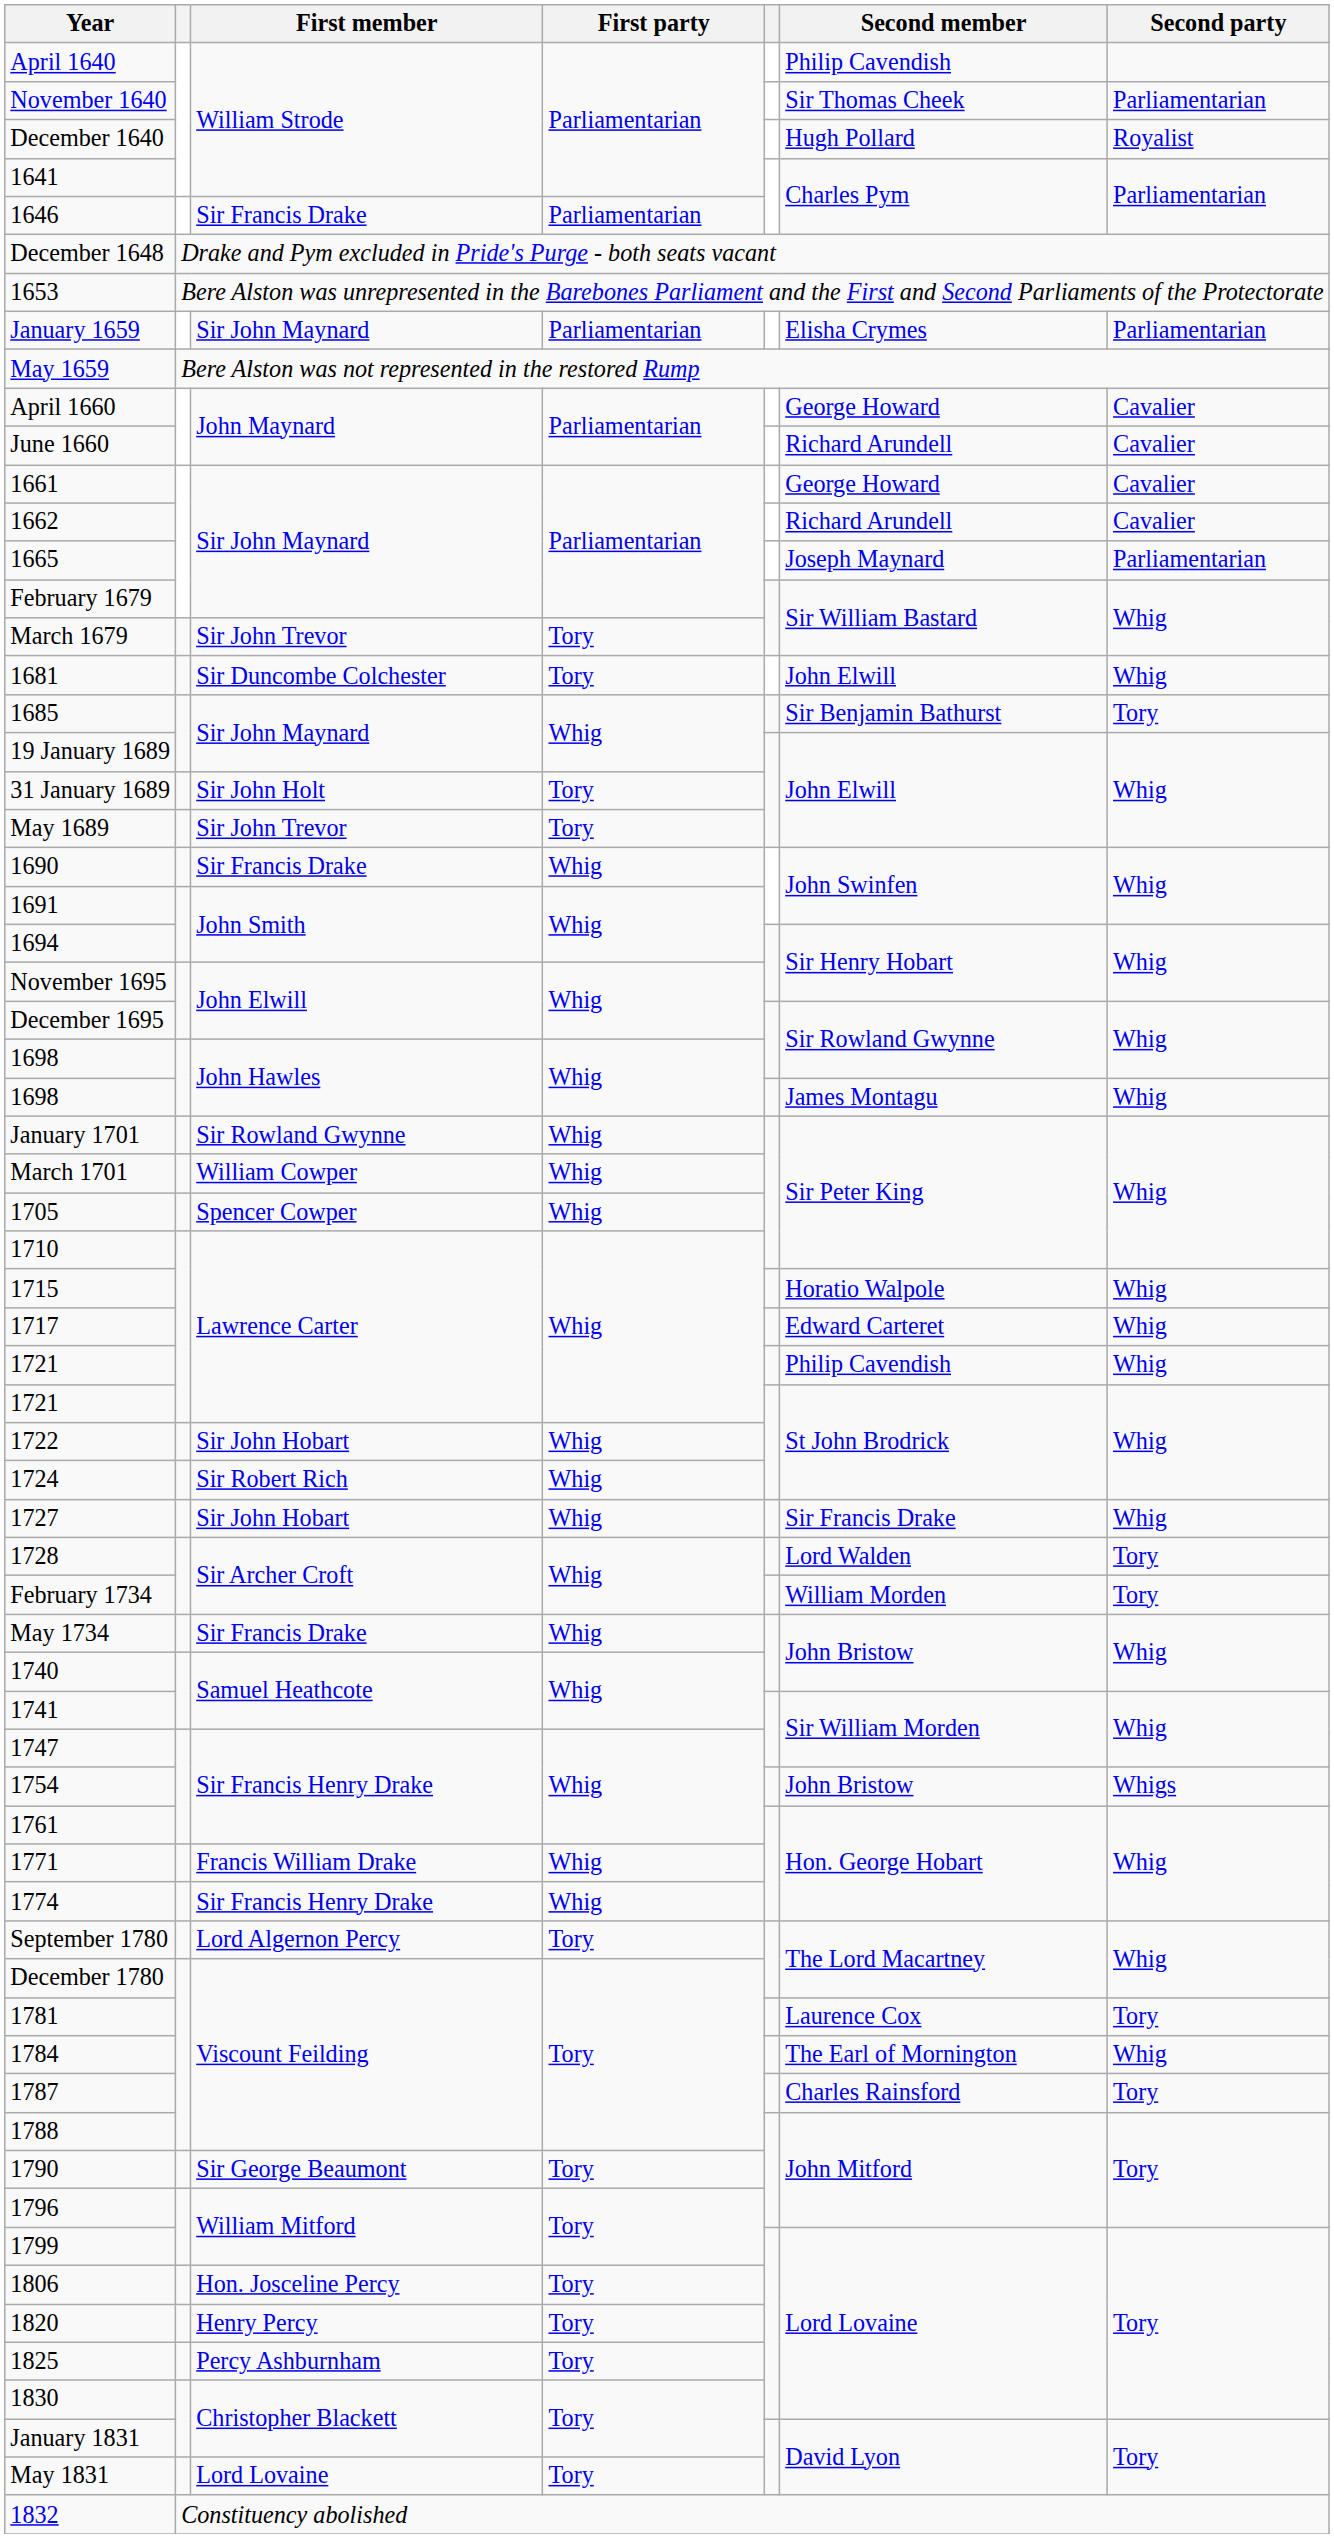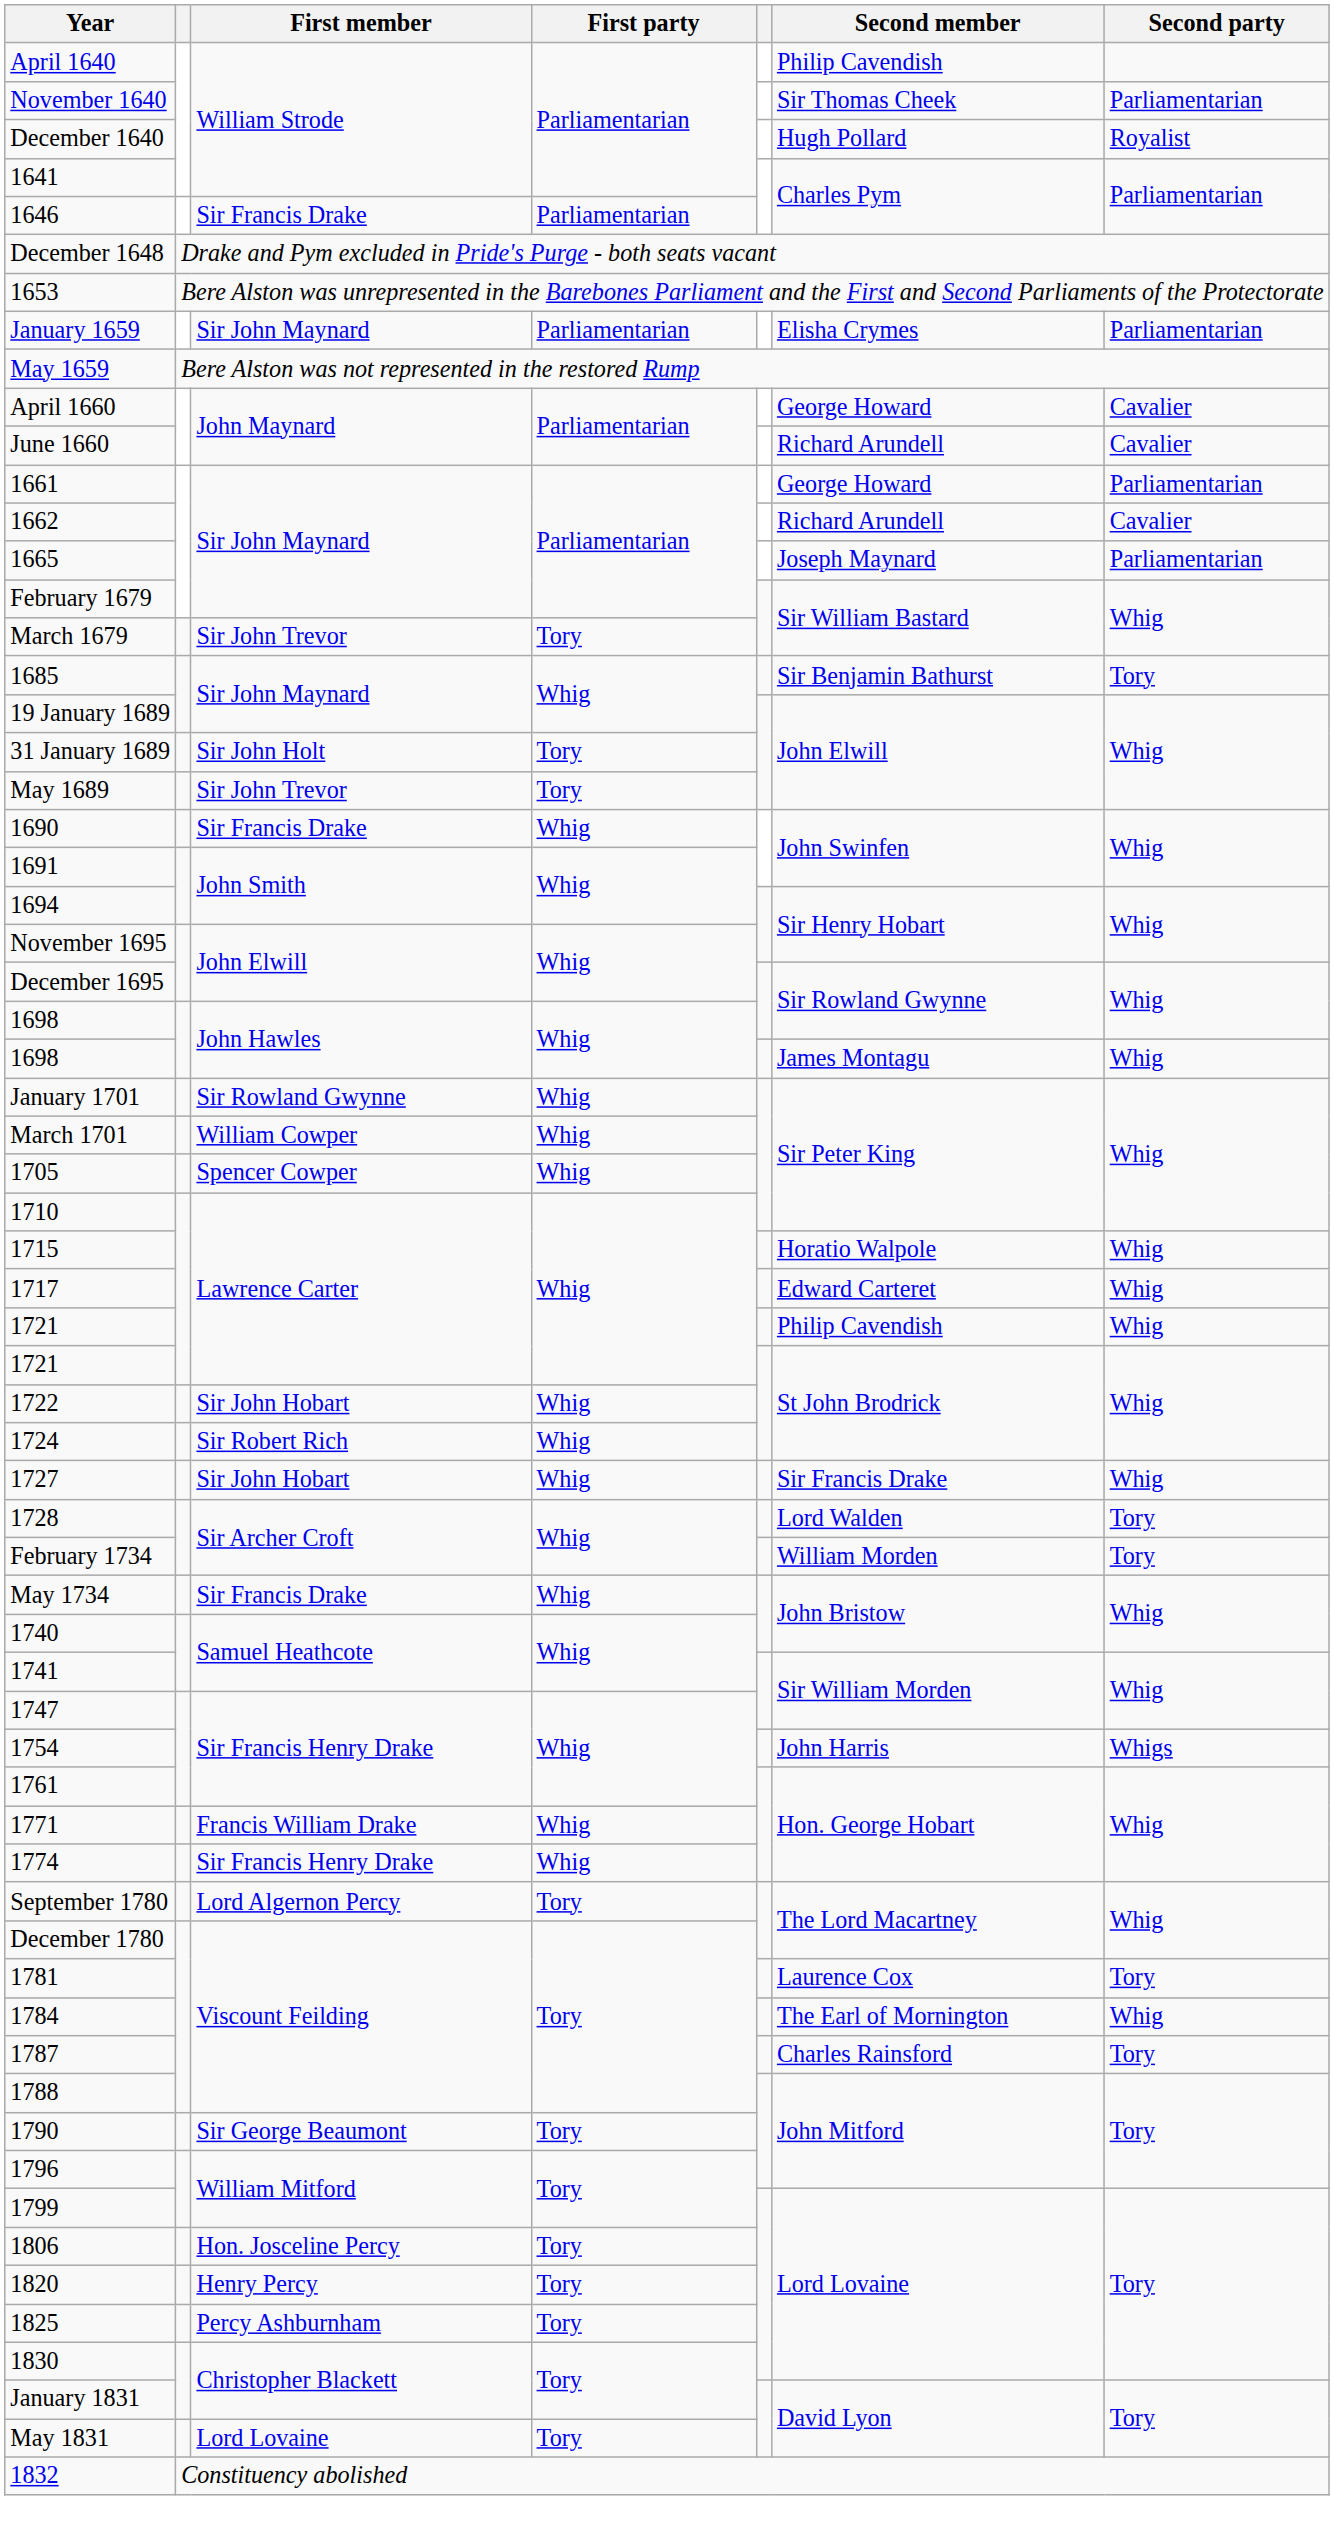(1154, 483) Cavalier -> (1186, 483) Parliamentarian
- row: (34, 675)
(849, 1786) John Bristow -> (833, 1747) John Harris
